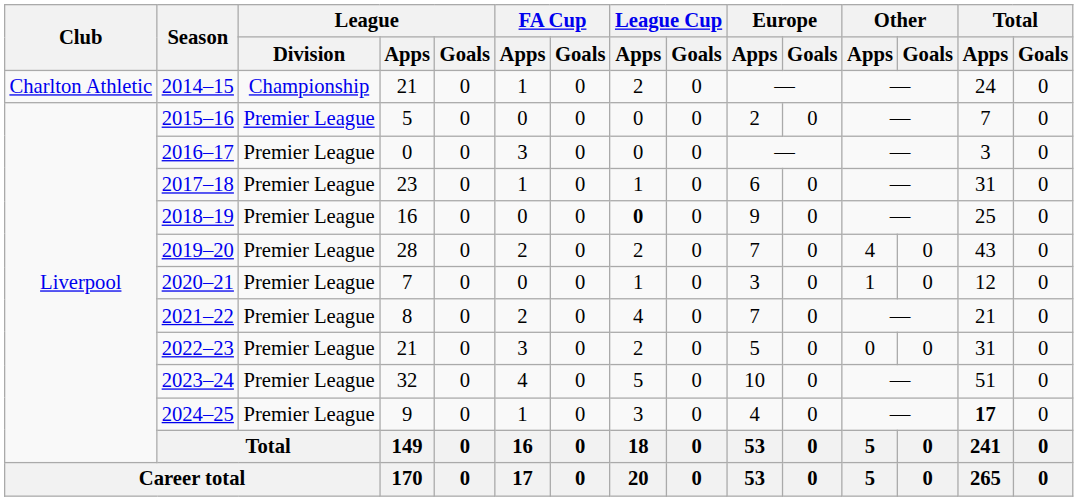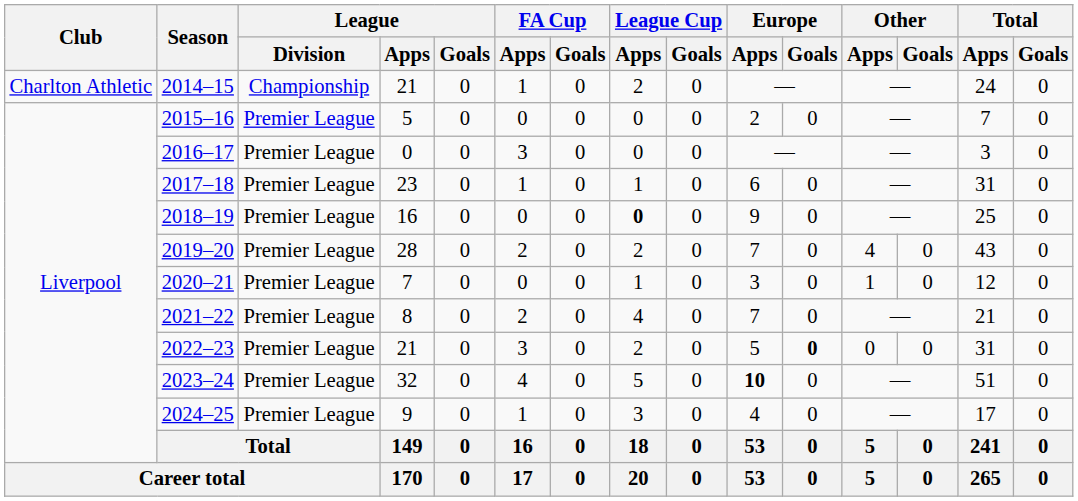(812, 348) normal -> (812, 348) bold
(755, 380) normal -> (755, 380) bold
(985, 413) bold -> (985, 413) normal
